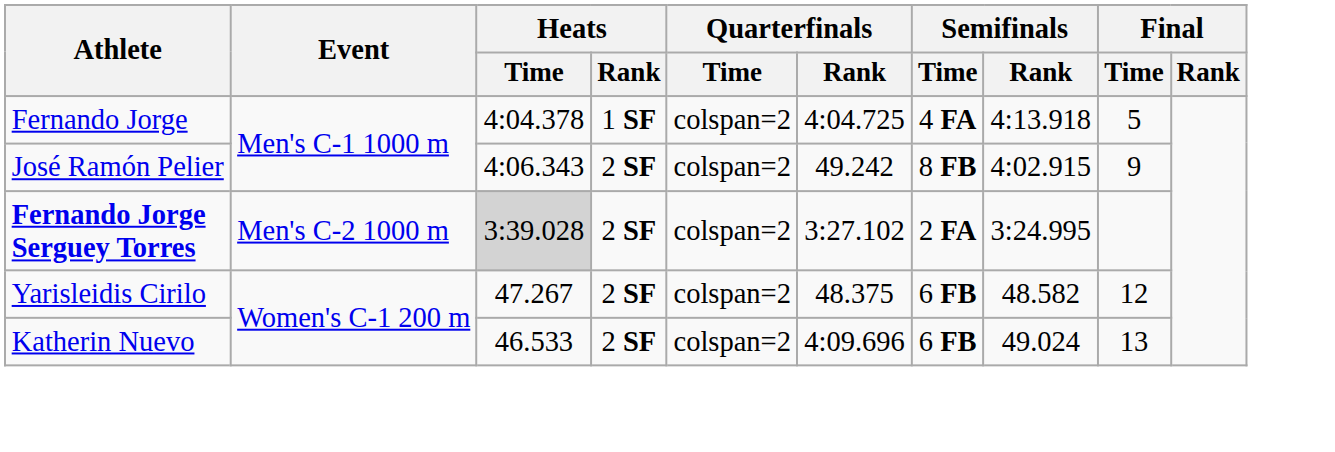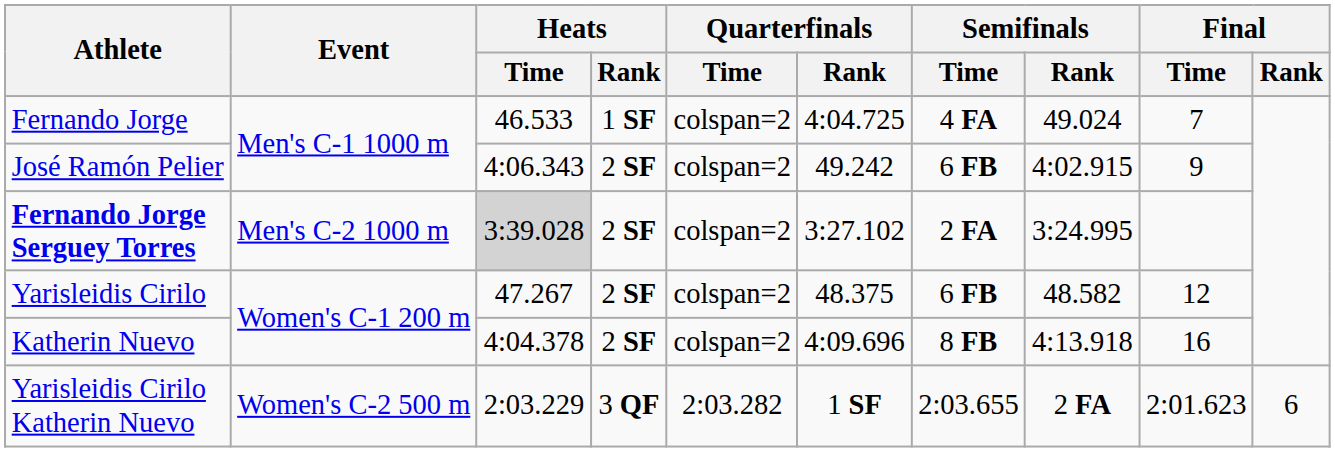(534, 119) 4:04.378 -> (534, 119) 46.533
(1041, 119) 4:13.918 -> (1082, 119) 49.024
(1134, 119) 5 -> (1196, 119) 7
(948, 166) 8 FB -> (968, 166) 6 FB
(534, 341) 46.533 -> (534, 341) 4:04.378
(948, 341) 6 FB -> (968, 341) 8 FB
(1041, 341) 49.024 -> (1082, 341) 4:13.918
(1134, 341) 13 -> (1196, 341) 16
+ row: (109, 405)
